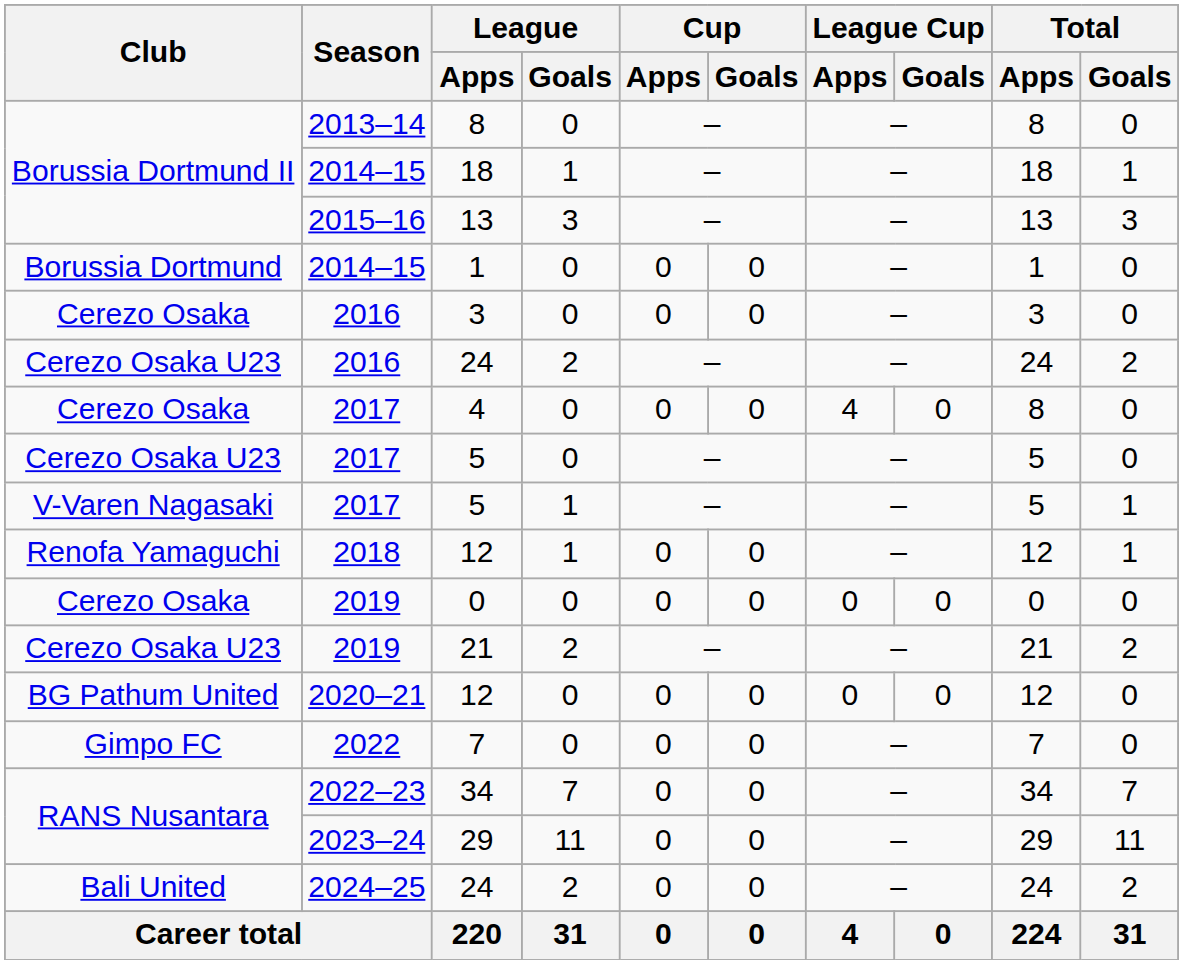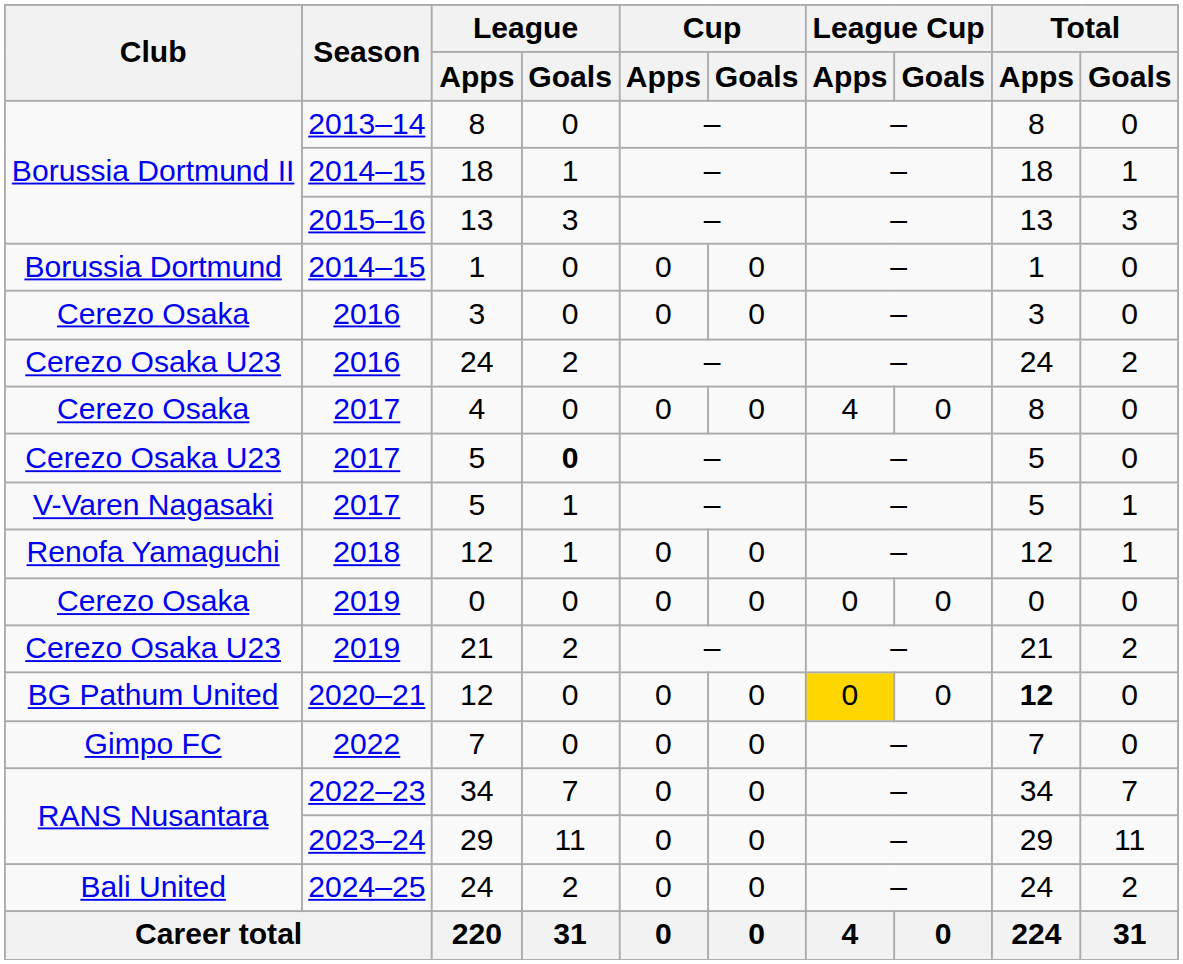(570, 457) normal -> (570, 457) bold
(850, 696) no background -> (850, 696) gold background
(1036, 696) normal -> (1036, 696) bold
